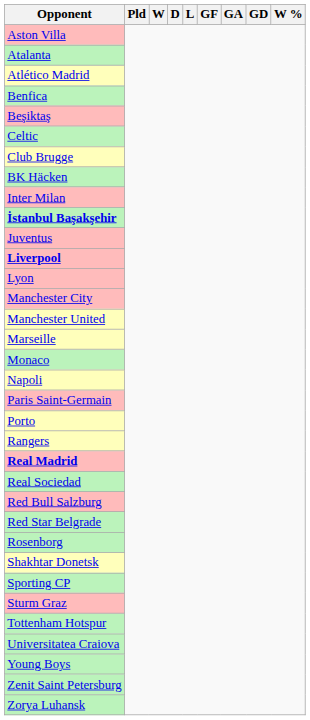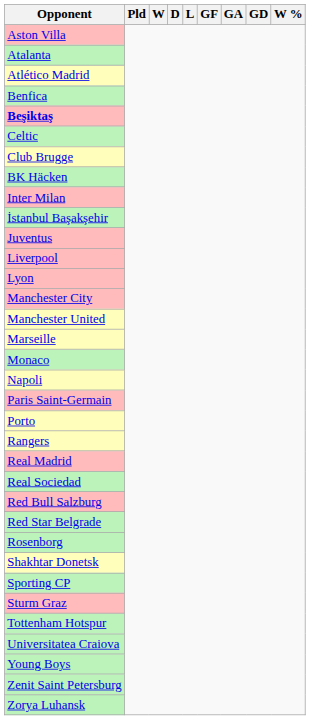(29, 116) normal -> (30, 116) bold
(62, 217) bold -> (58, 217) normal
(34, 258) bold -> (33, 258) normal
(42, 461) bold -> (40, 461) normal
